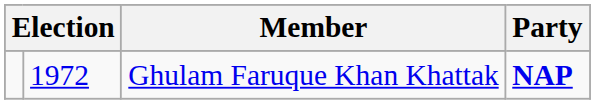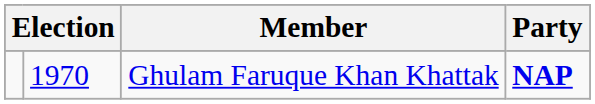(60, 74) 1972 -> (60, 74) 1970
